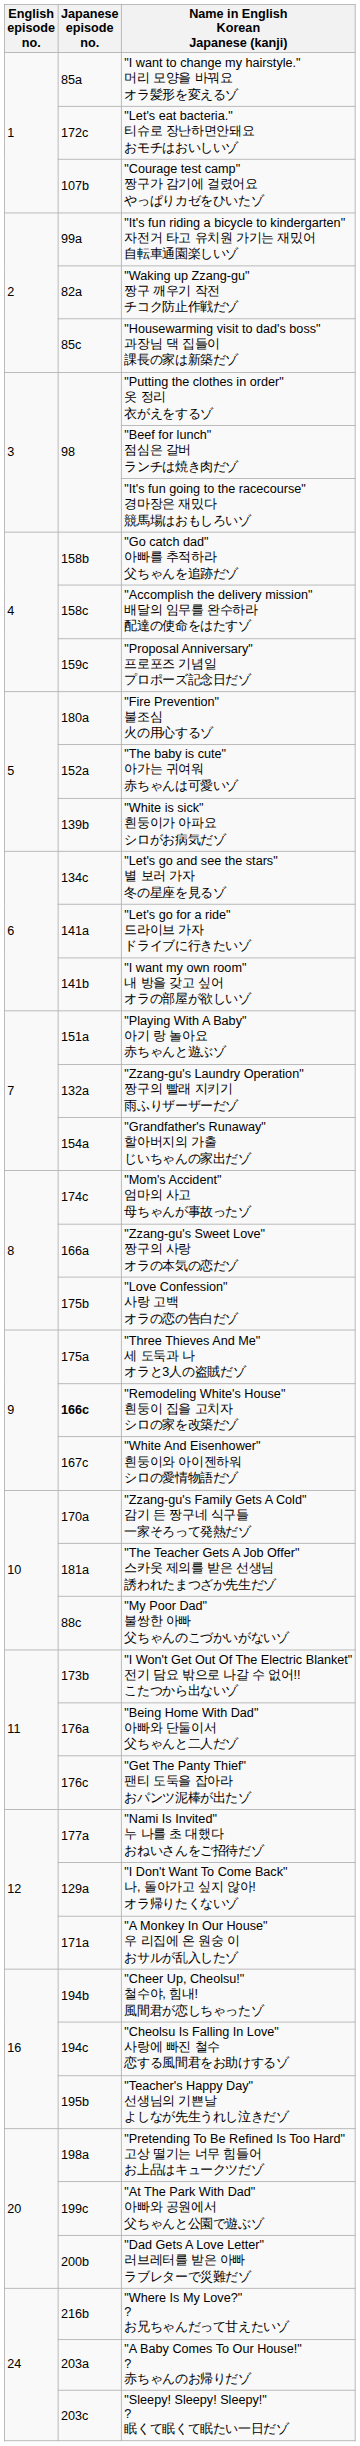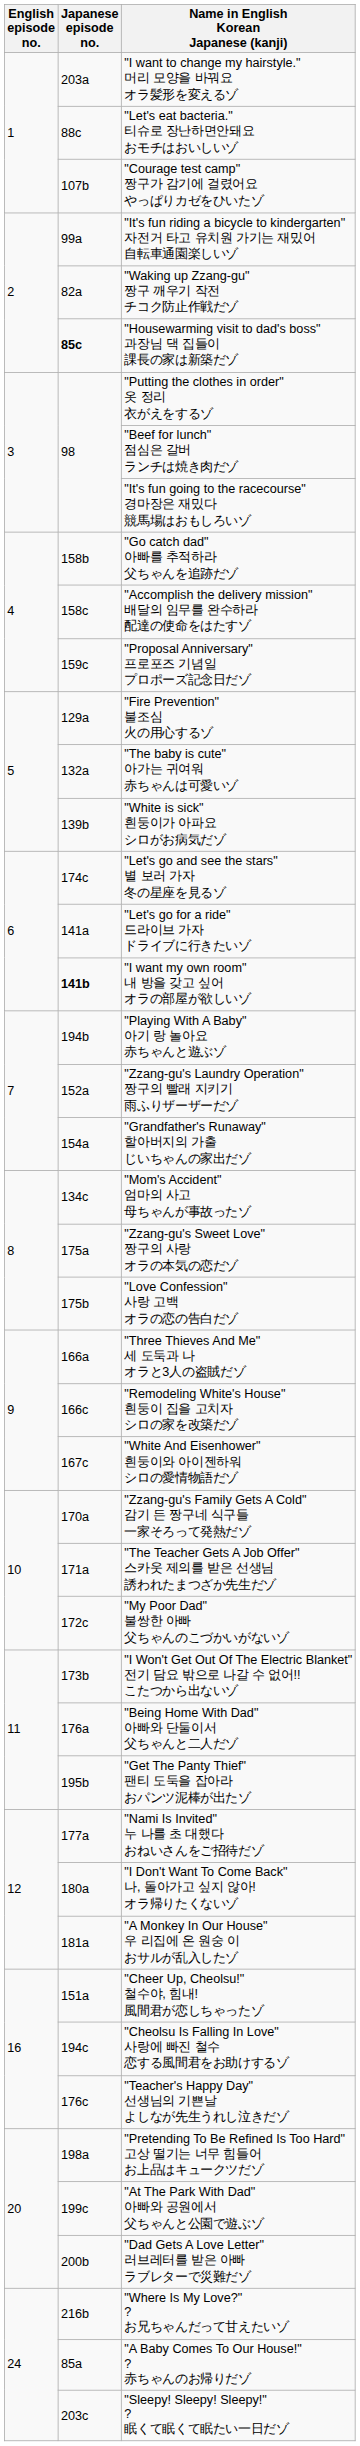(71, 79) 85a -> (75, 79) 203a
(75, 132) 172c -> (71, 132) 88c
(71, 345) normal -> (71, 345) bold
(75, 718) 180a -> (75, 718) 129a
(75, 771) 152a -> (75, 771) 132a
(75, 877) 134c -> (75, 877) 174c
(75, 984) normal -> (75, 984) bold
(75, 1037) 151a -> (75, 1037) 194b
(75, 1090) 132a -> (75, 1090) 152a
(75, 1197) 174c -> (75, 1197) 134c
(75, 1250) 166a -> (75, 1250) 175a
(75, 1357) 175a -> (75, 1357) 166a
(75, 1410) bold -> (75, 1410) normal
(75, 1569) 181a -> (75, 1569) 171a
(71, 1623) 88c -> (75, 1623) 172c
(75, 1782) 176c -> (75, 1782) 195b
(75, 1889) 129a -> (75, 1889) 180a
(75, 1942) 171a -> (75, 1942) 181a
(75, 1995) 194b -> (75, 1995) 151a
(75, 2102) 195b -> (75, 2102) 176c
(75, 2364) 203a -> (71, 2364) 85a
